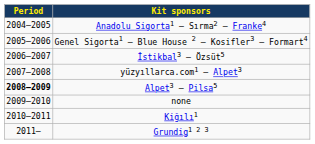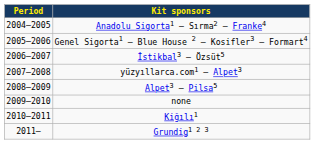(28, 87) bold -> (28, 87) normal
